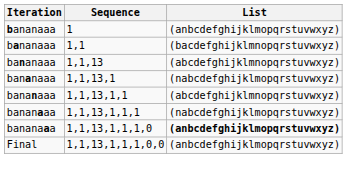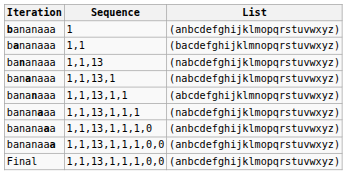(255, 62) (abcdefghijklmnopqrstuvwxyz) -> (255, 62) (nabcdefghijklmopqrstuvwxyz)
(255, 128) bold -> (255, 128) normal
+ row: (31, 145)
